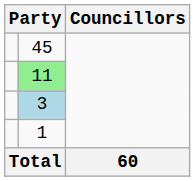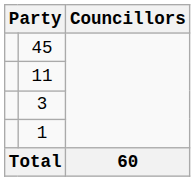(42, 76) lightgreen background -> (42, 76) no background
(42, 105) lightblue background -> (42, 105) no background
